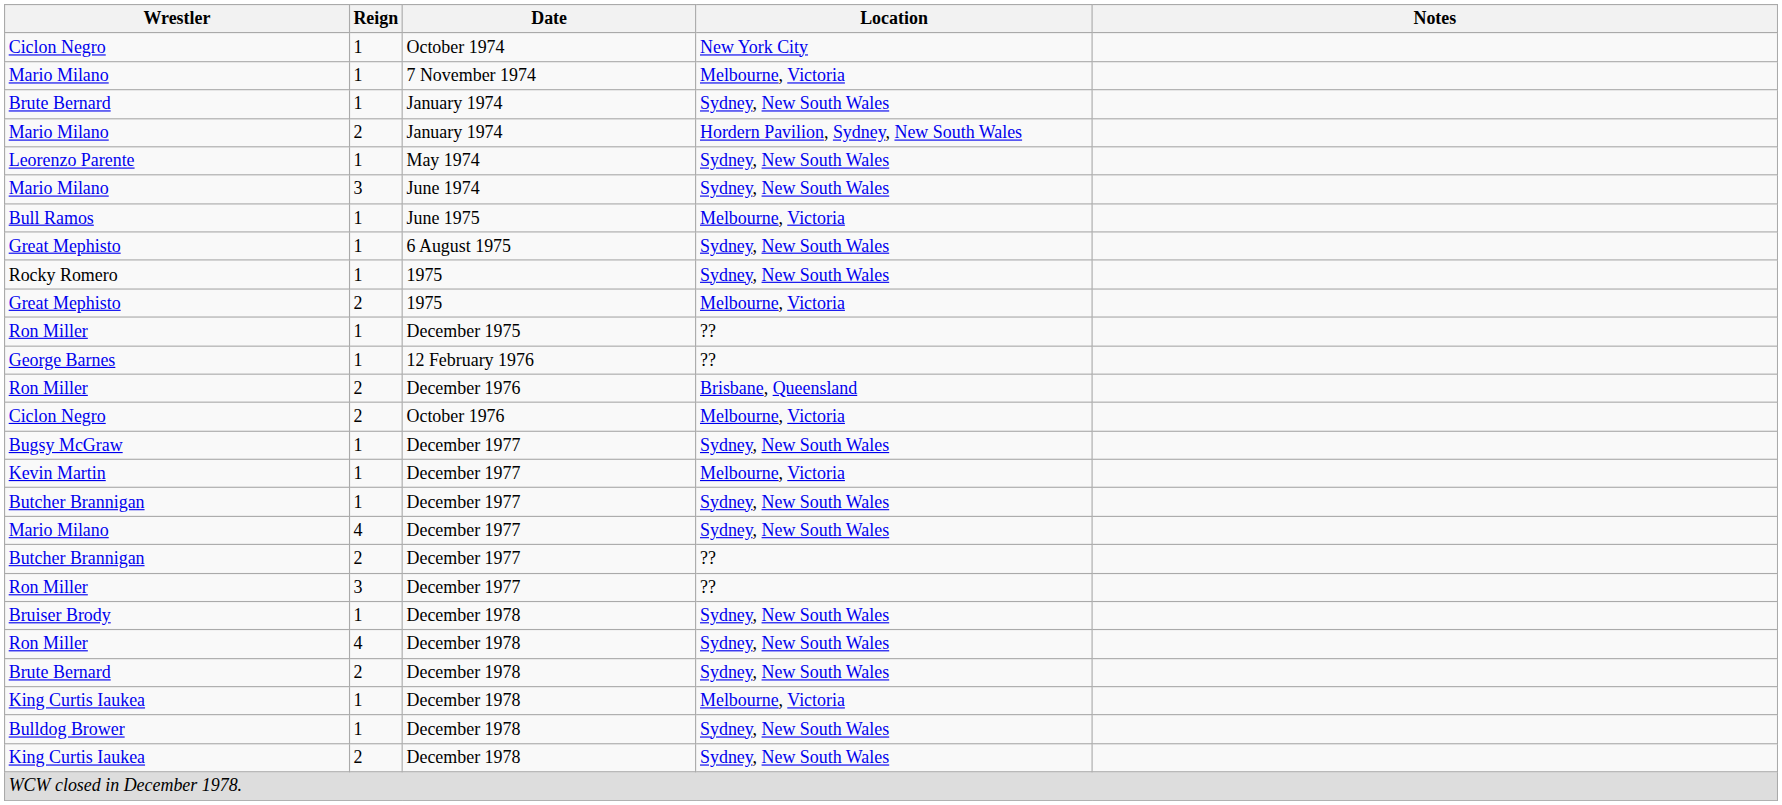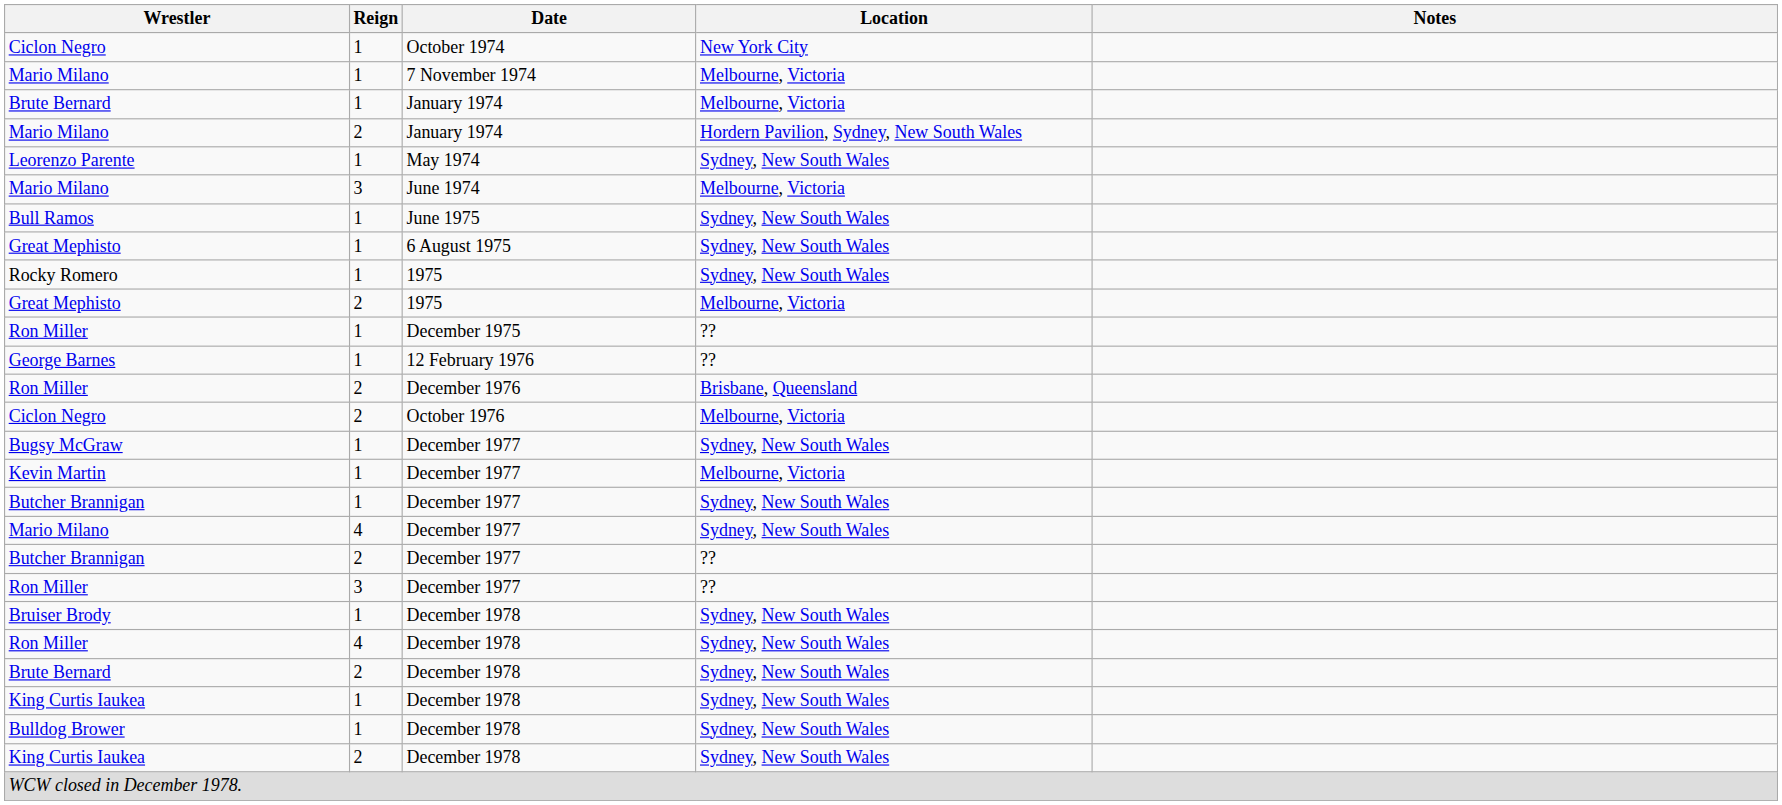(795, 103) Sydney, New South Wales -> (772, 103) Melbourne, Victoria
(795, 189) Sydney, New South Wales -> (772, 189) Melbourne, Victoria
(772, 217) Melbourne, Victoria -> (795, 217) Sydney, New South Wales
(772, 700) Melbourne, Victoria -> (795, 700) Sydney, New South Wales
